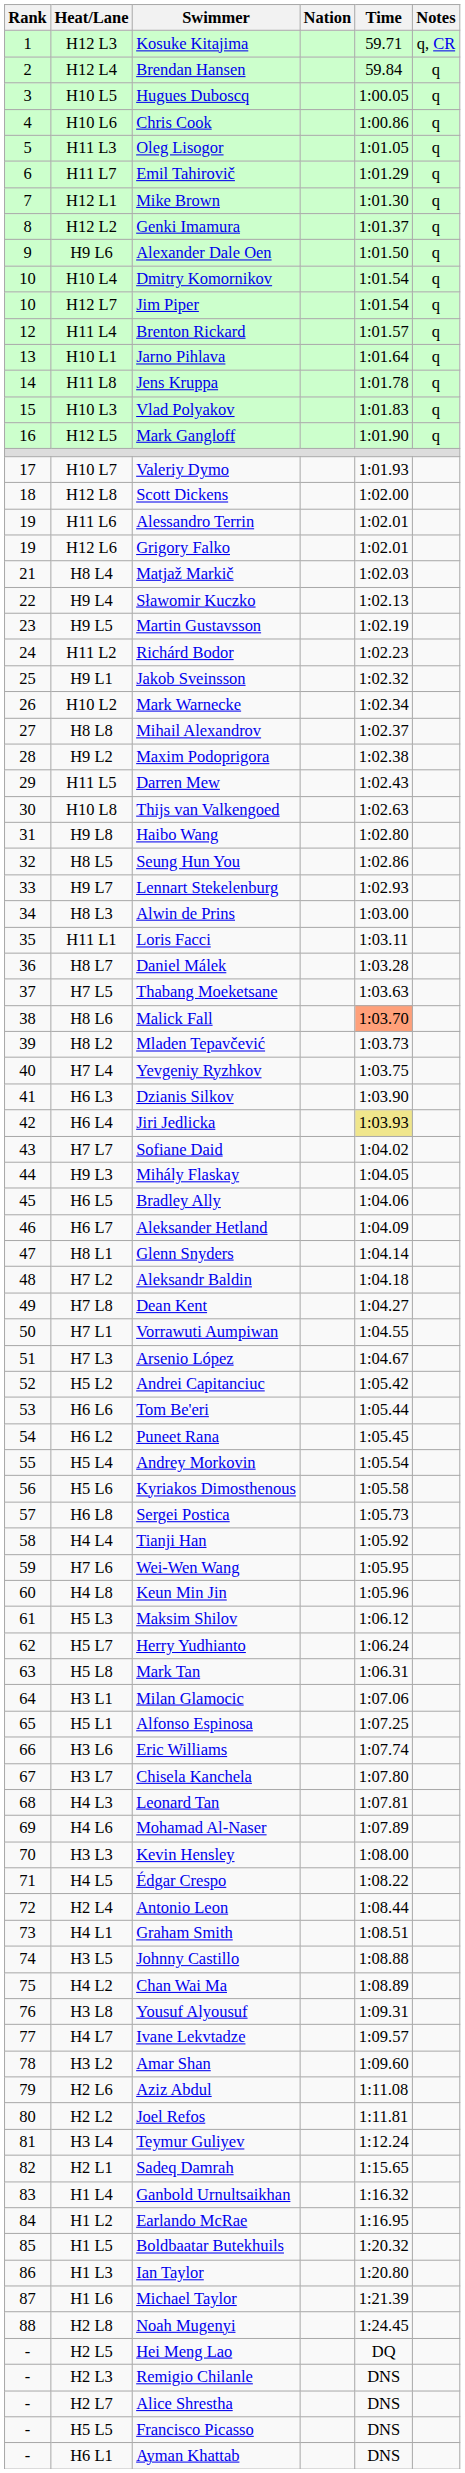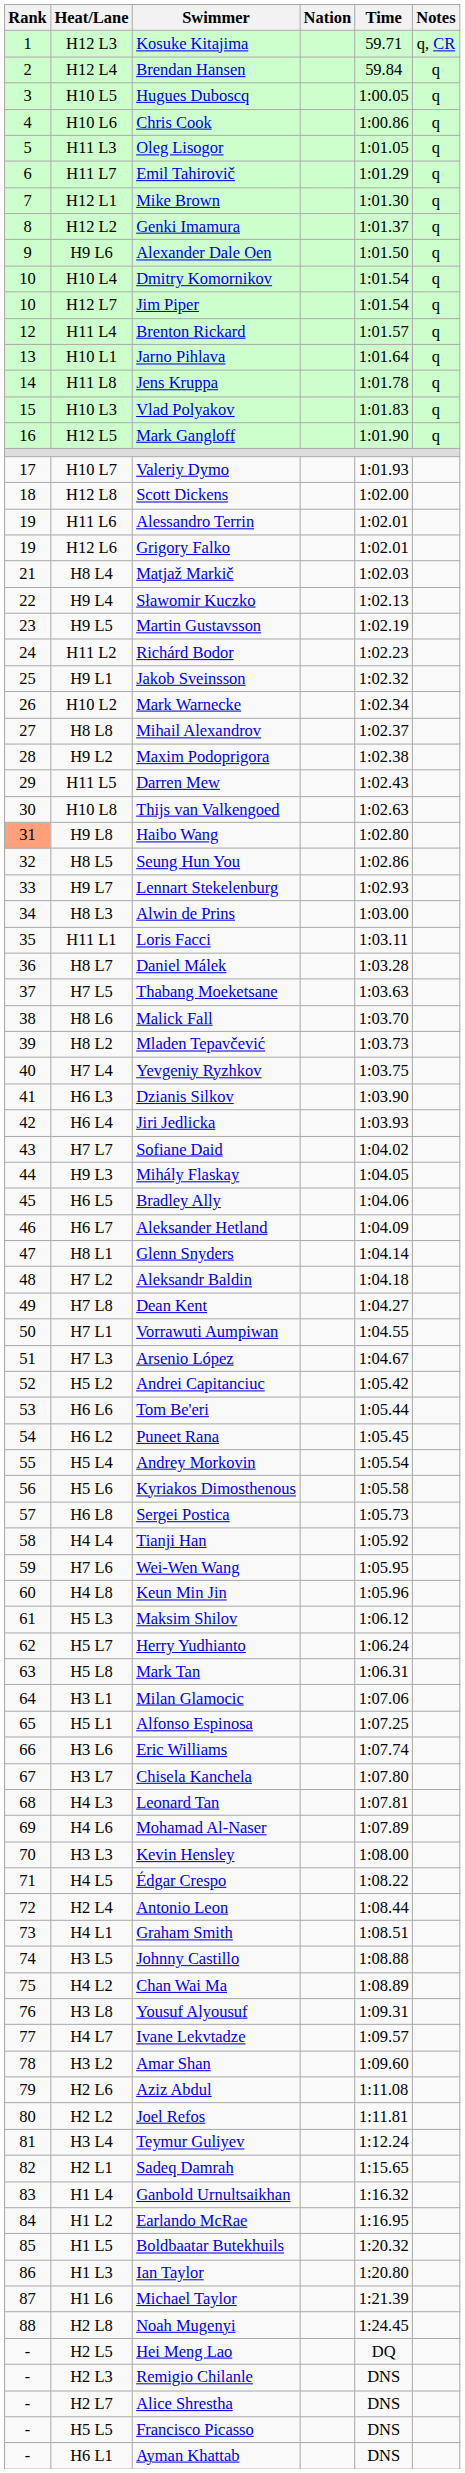(28, 835) no background -> (28, 835) lightsalmon background
(384, 1018) lightsalmon background -> (384, 1018) no background
(384, 1122) khaki background -> (384, 1122) no background
